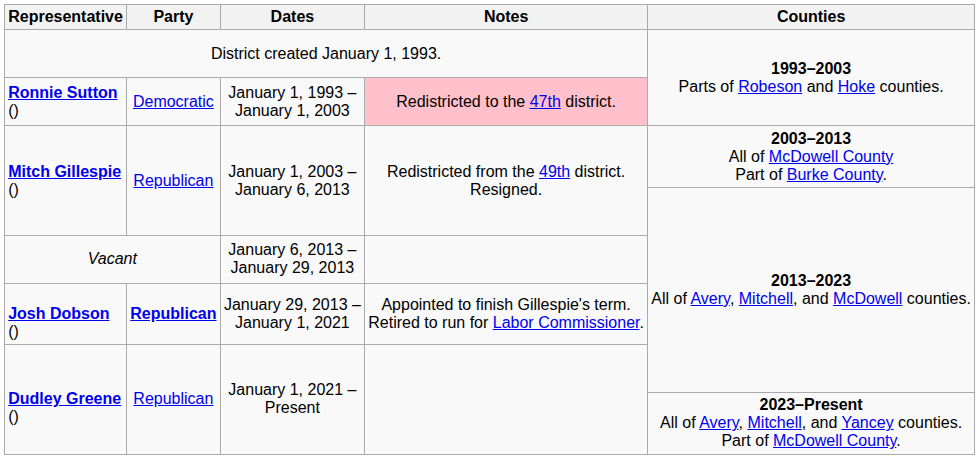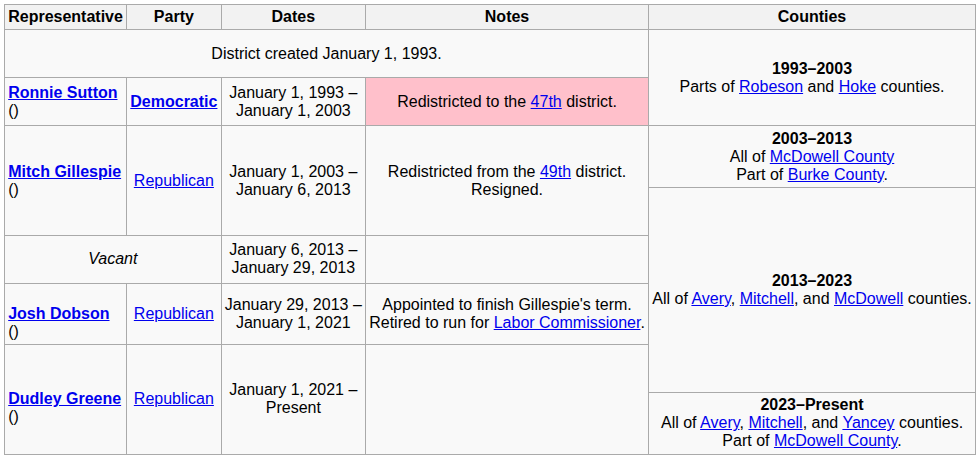(173, 101) normal -> (174, 101) bold
(173, 313) bold -> (174, 313) normal
